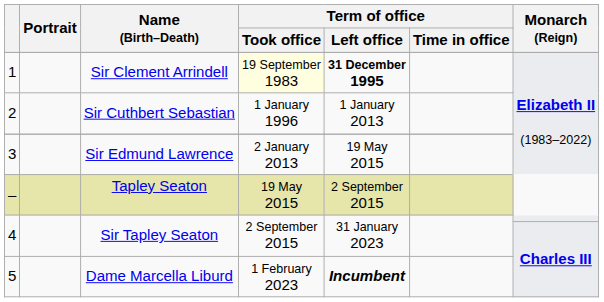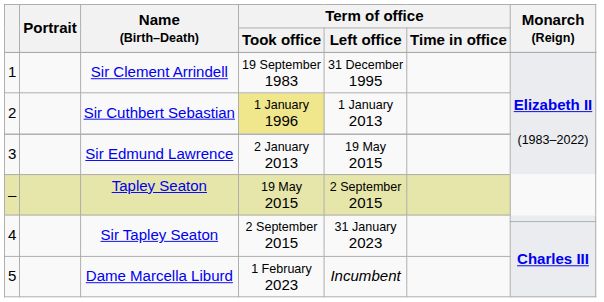(281, 73) lightyellow background -> (281, 73) no background
(367, 72) bold -> (366, 73) normal
(281, 114) no background -> (281, 114) khaki background
(367, 276) bold -> (366, 276) normal
